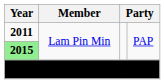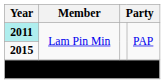(22, 32) no background -> (22, 32) paleturquoise background
(22, 50) lightgreen background -> (22, 50) no background
